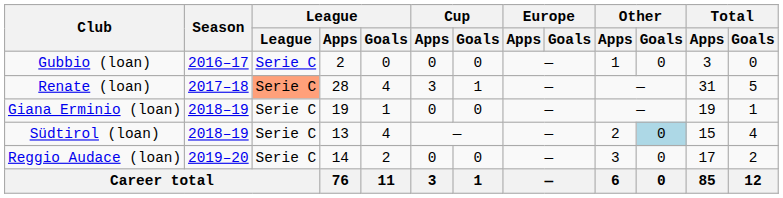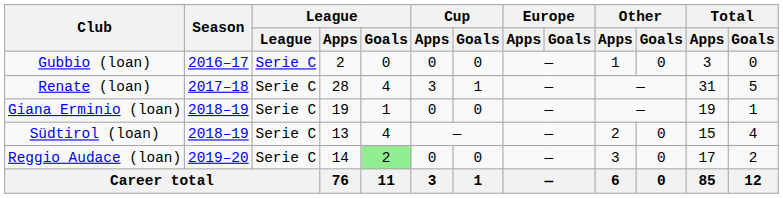(286, 87) lightsalmon background -> (286, 87) no background
(661, 134) lightblue background -> (661, 134) no background
(386, 157) no background -> (386, 157) lightgreen background
